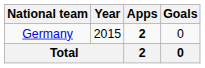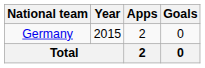(142, 33) bold -> (142, 33) normal
